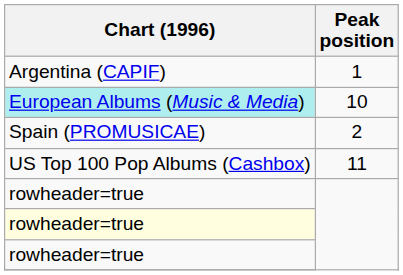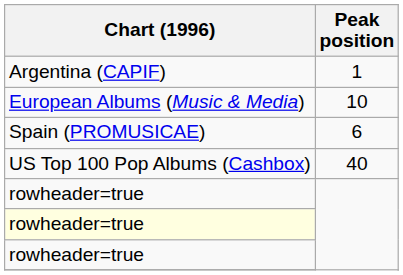(157, 102) paleturquoise background -> (157, 102) no background
(357, 132) 2 -> (357, 132) 6
(357, 163) 11 -> (357, 163) 40
